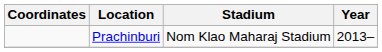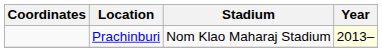(356, 36) no background -> (356, 36) lightyellow background
